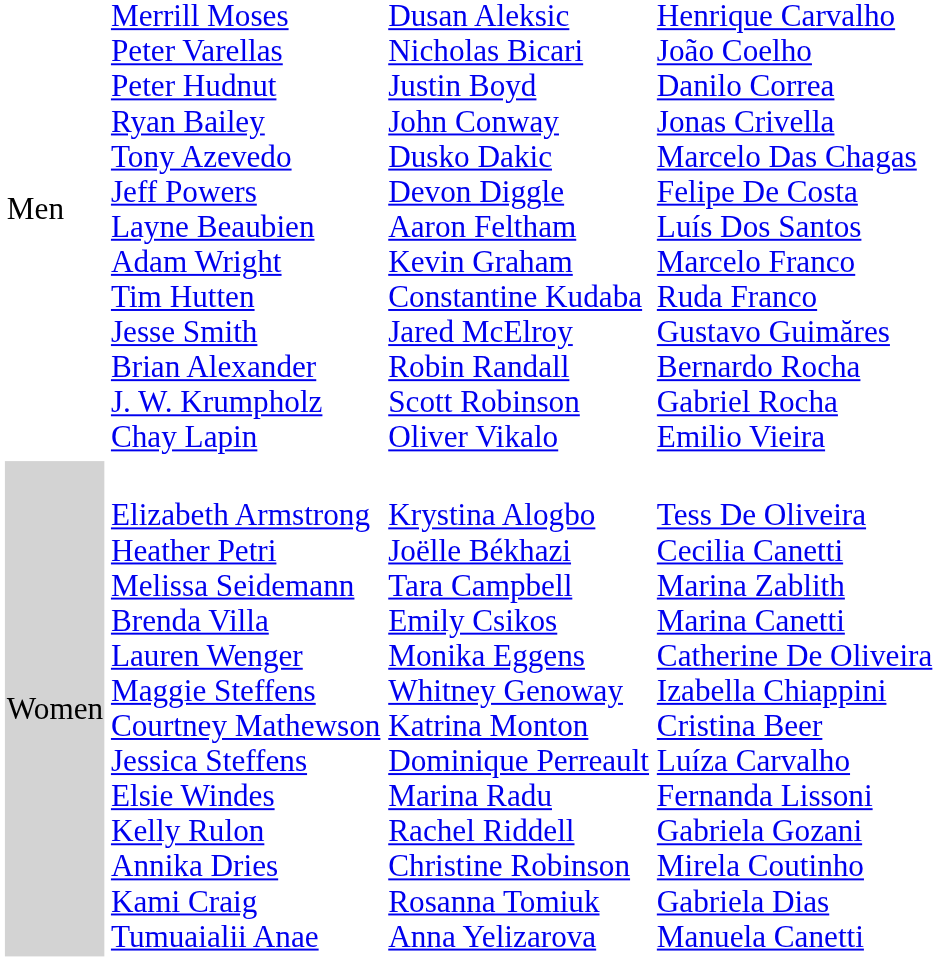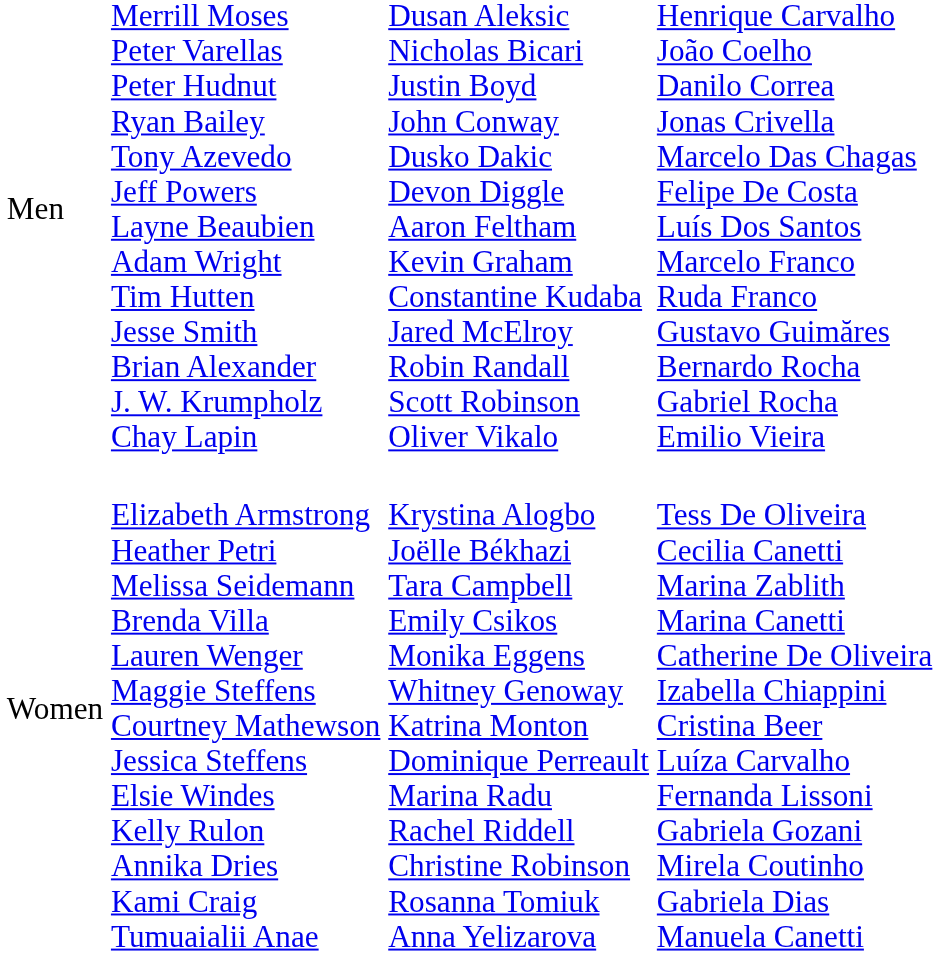(55, 708) lightgrey background -> (55, 708) no background
